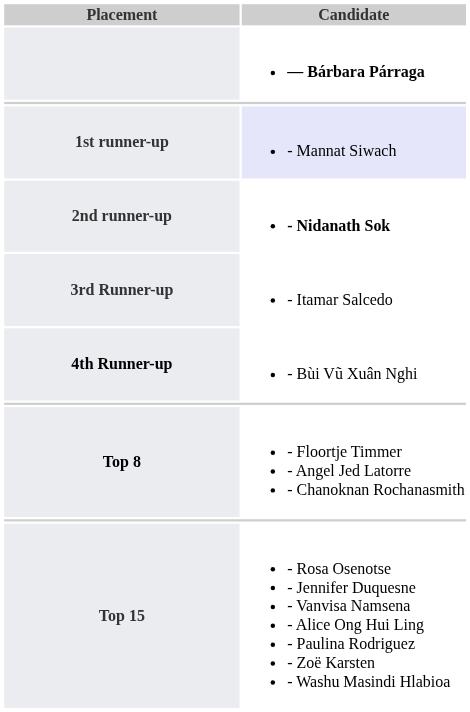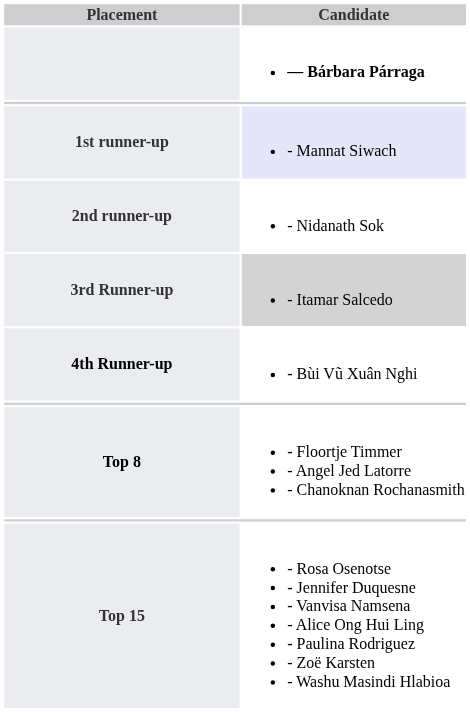(354, 226) bold -> (354, 226) normal
(354, 300) no background -> (354, 300) lightgrey background
